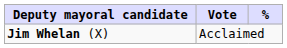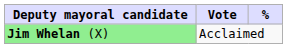(58, 34) no background -> (58, 34) lightgreen background
